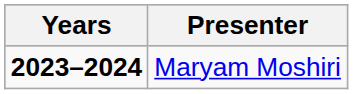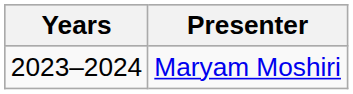(77, 66) bold -> (77, 66) normal
